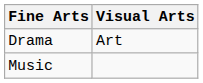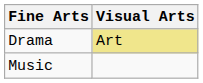(109, 41) no background -> (109, 41) khaki background
